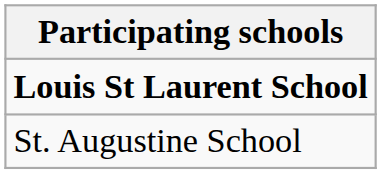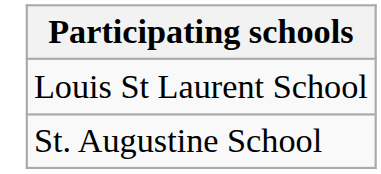(191, 86) bold -> (201, 86) normal
